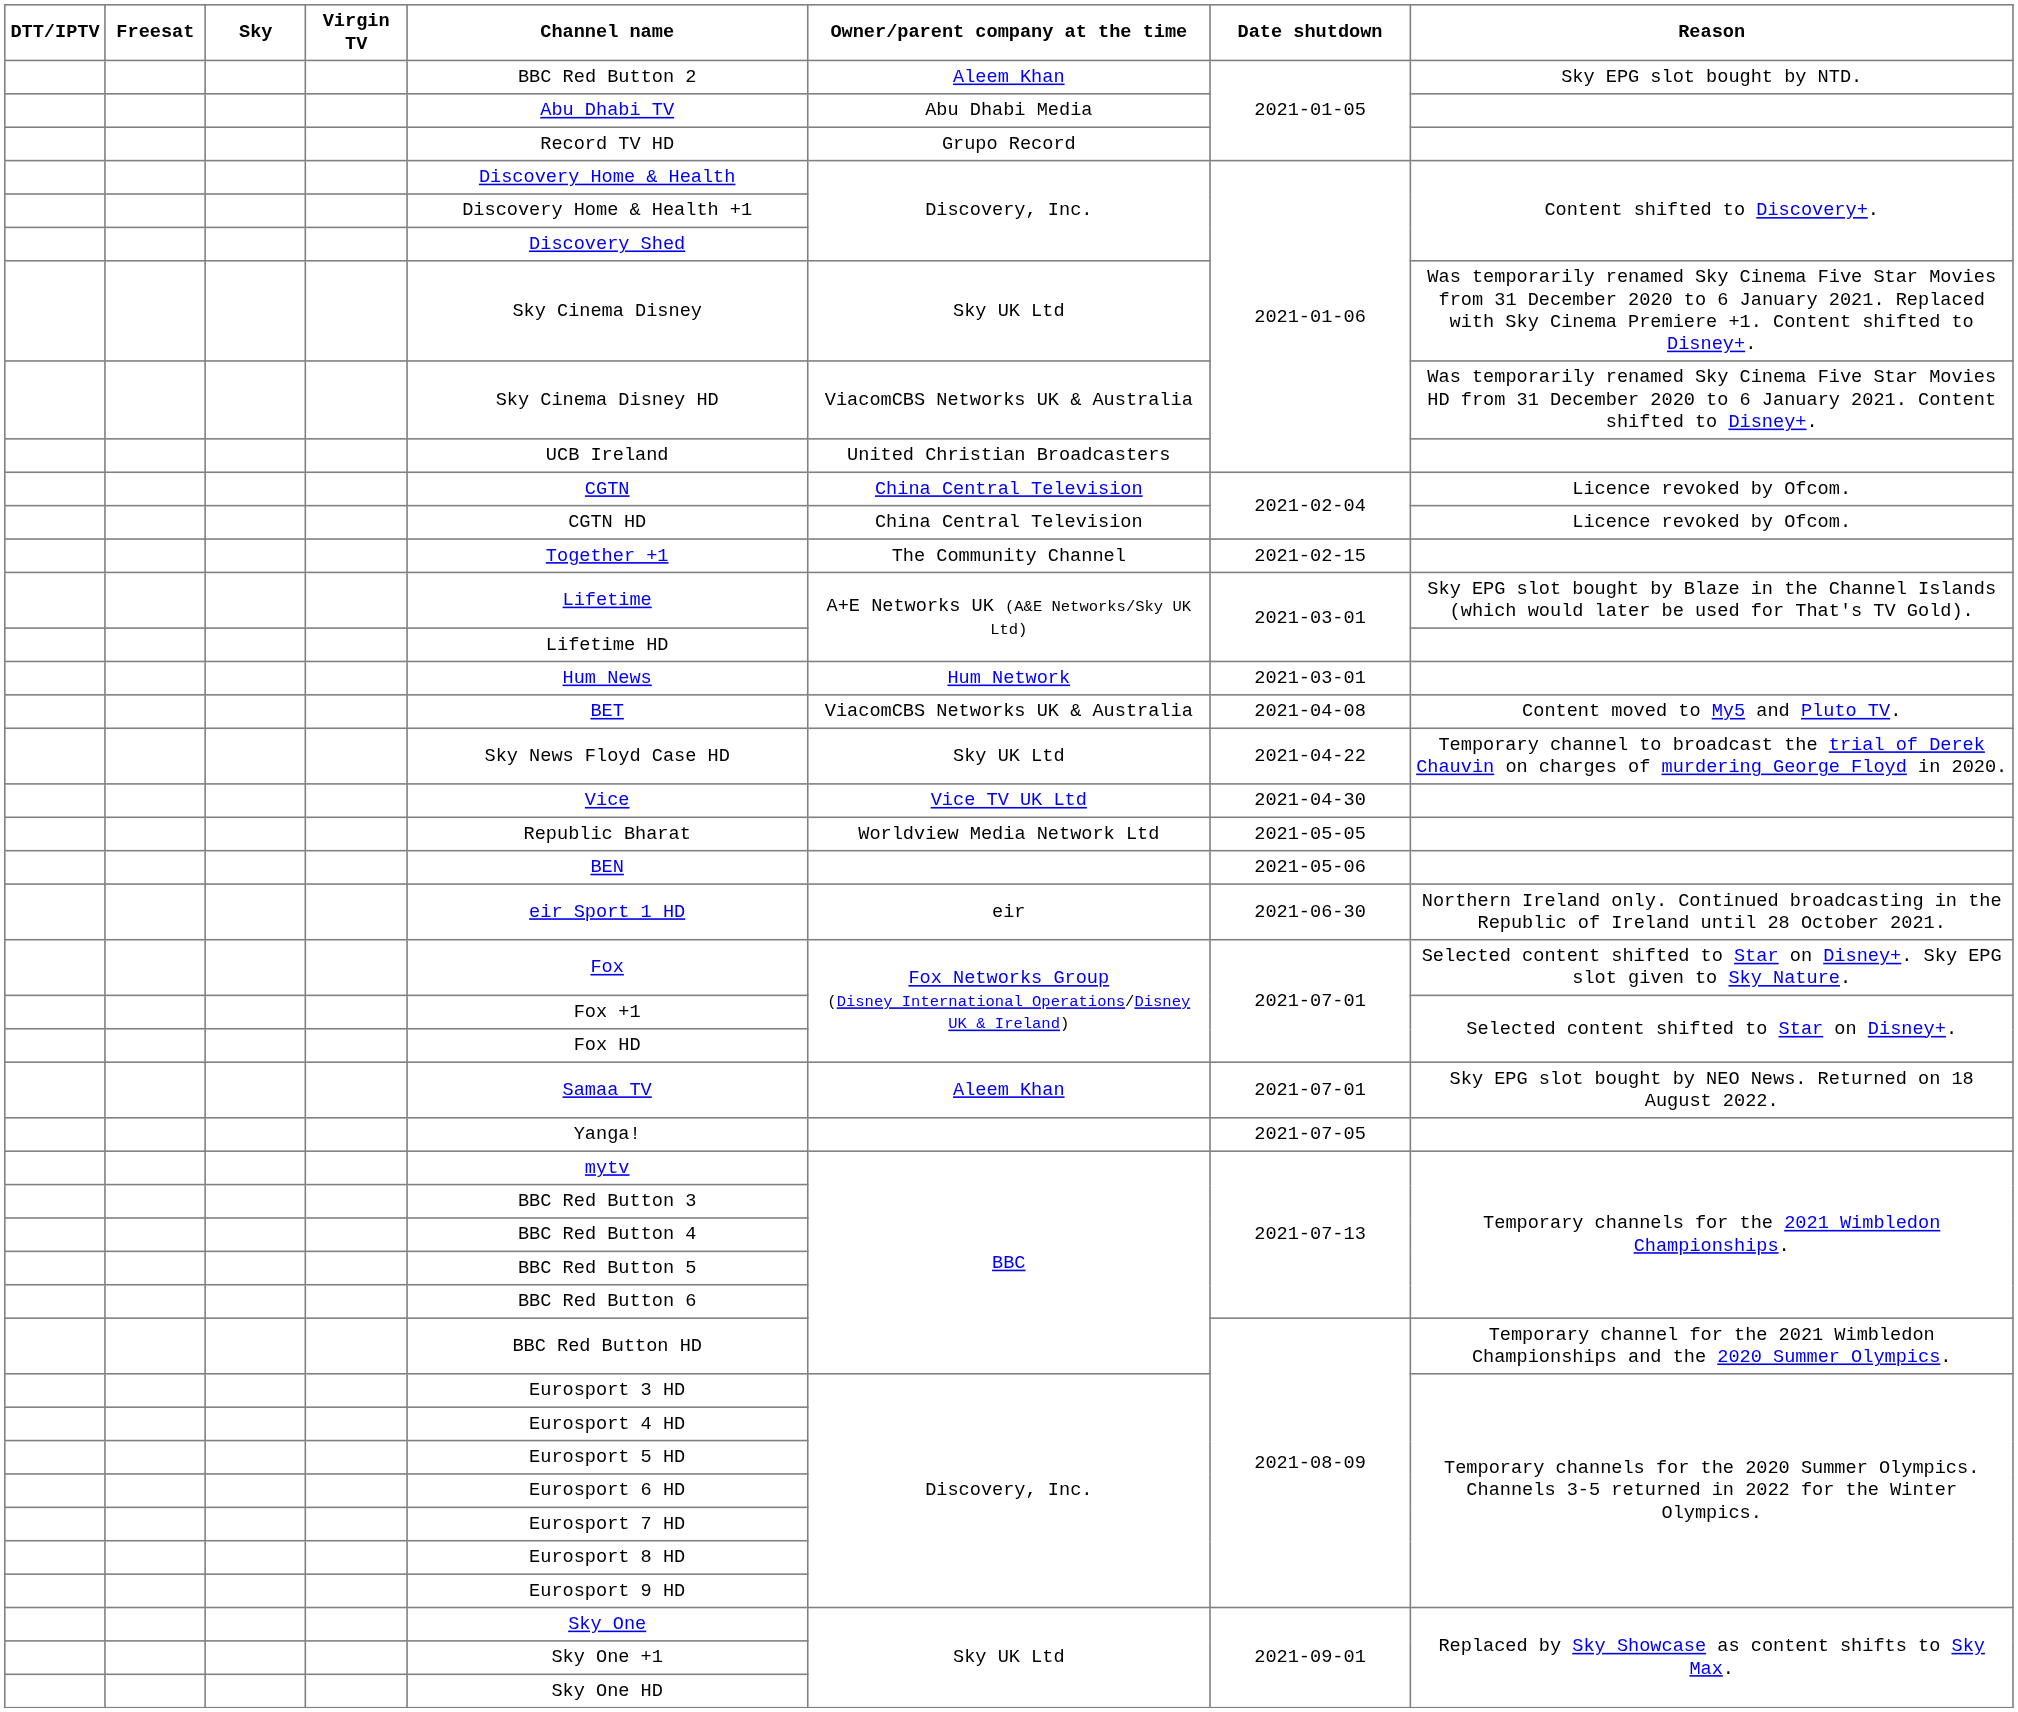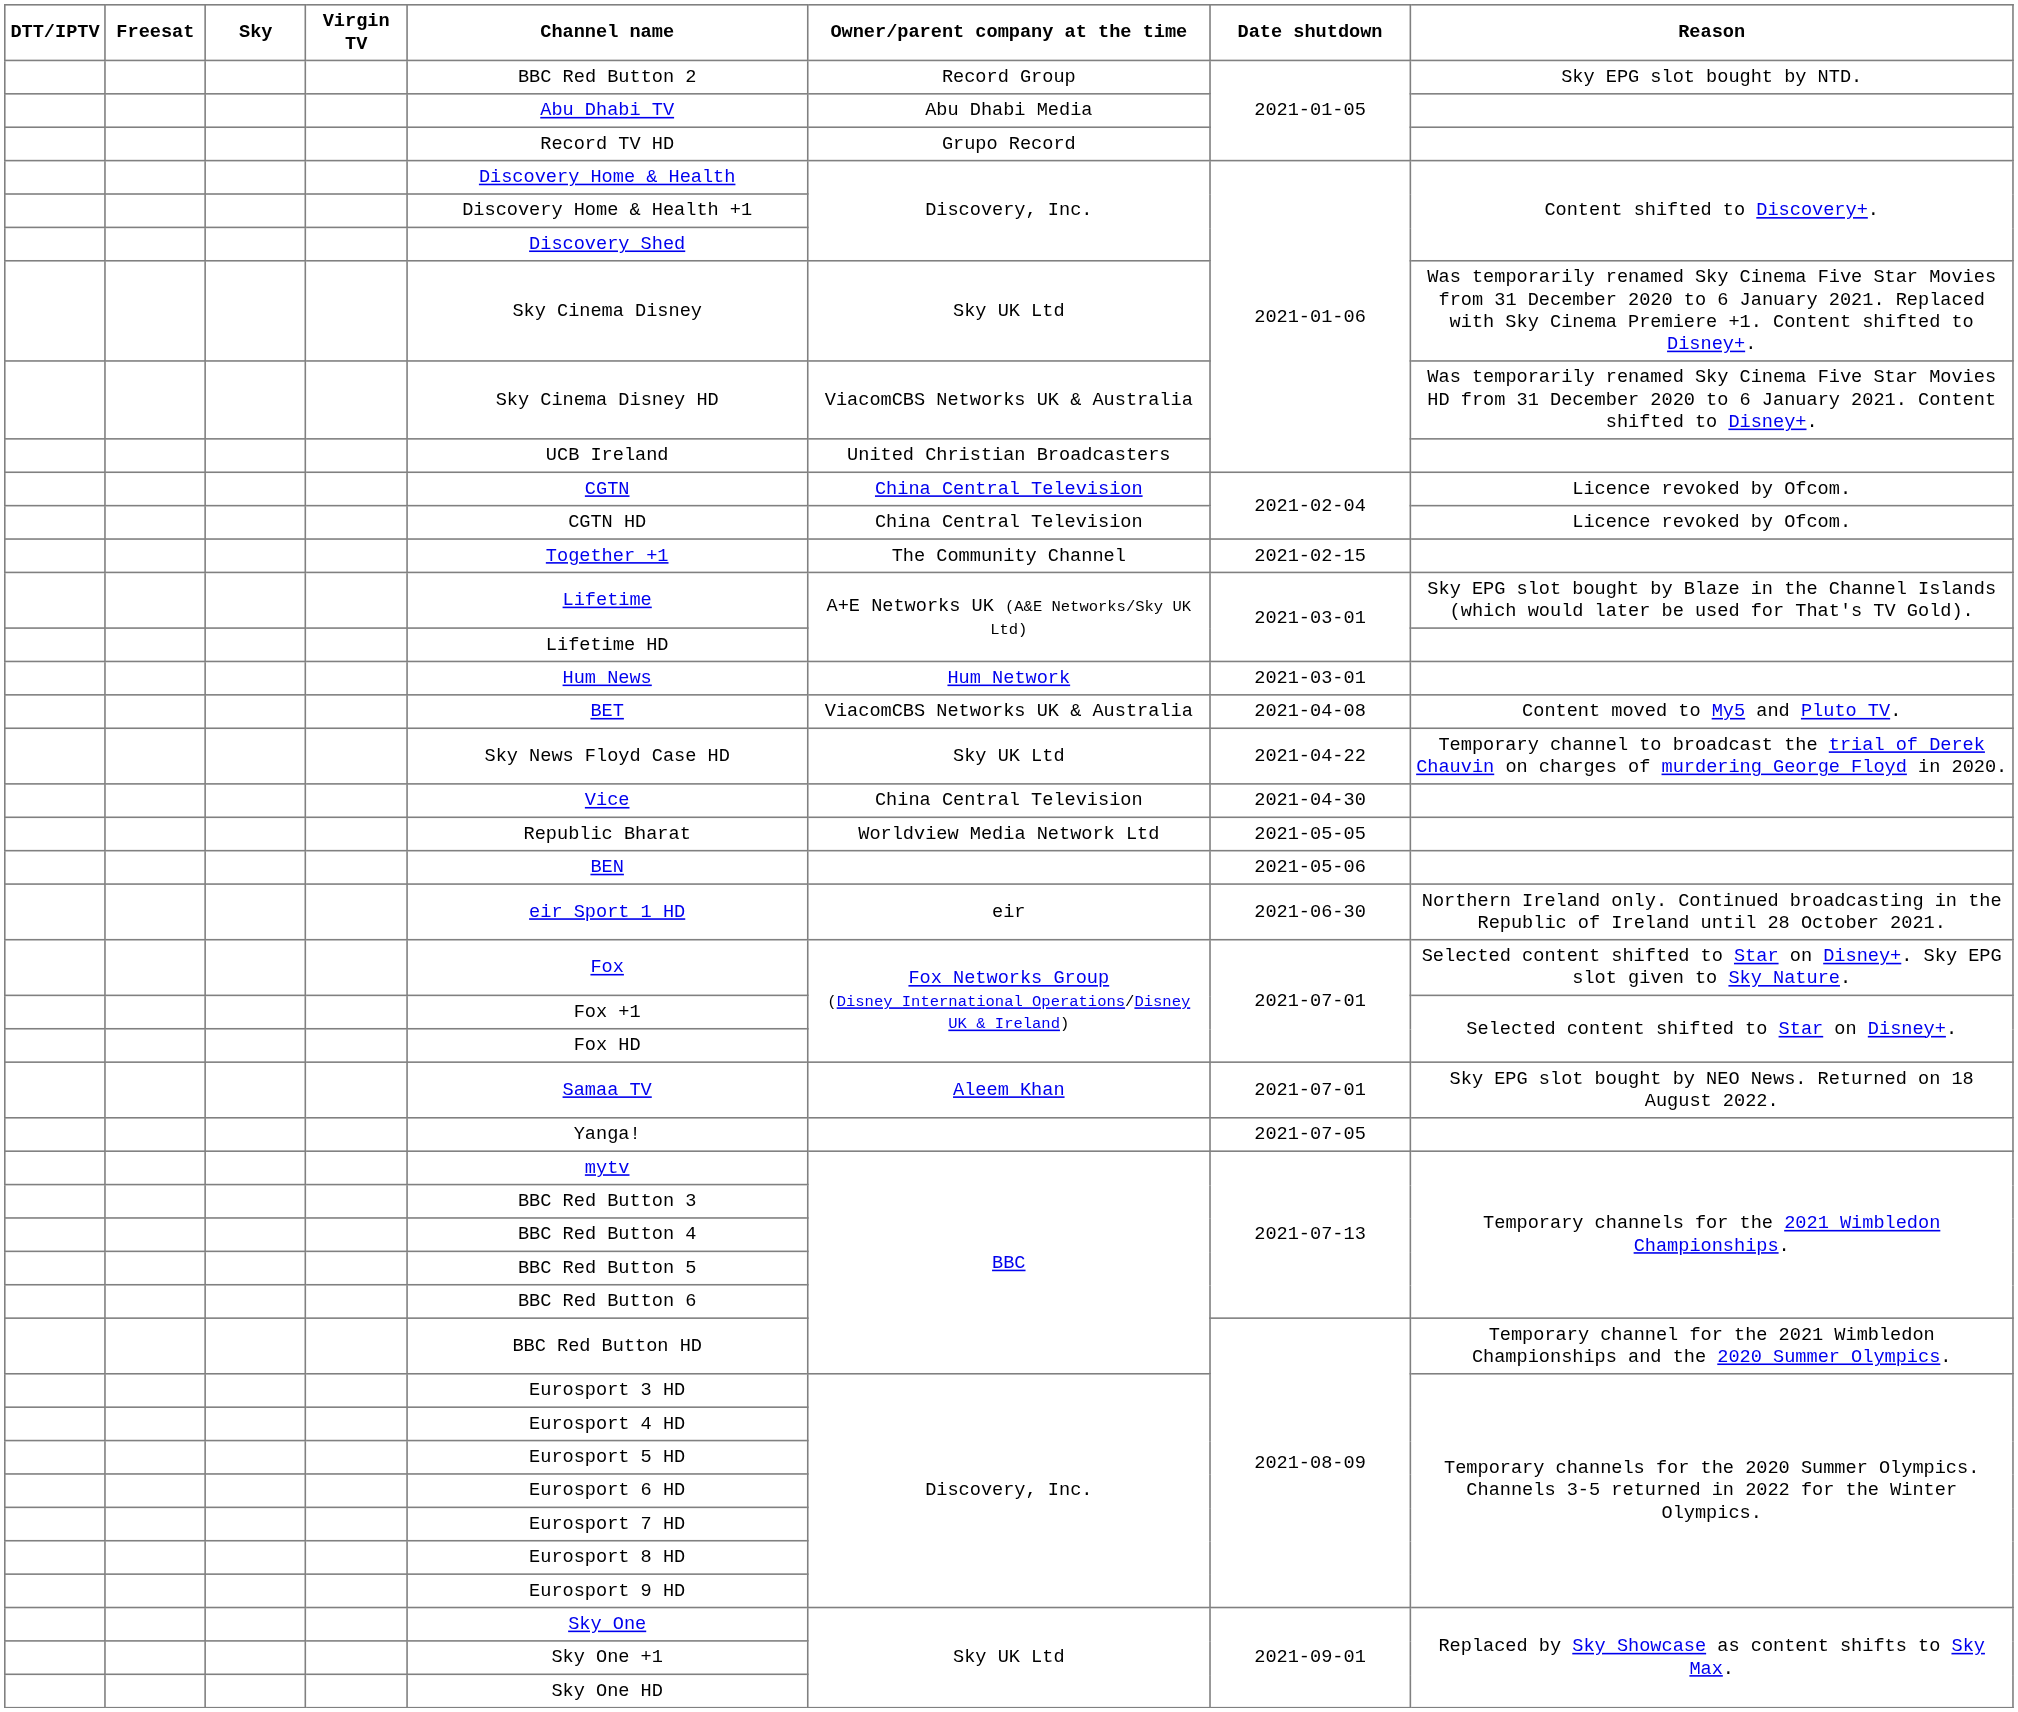(1009, 77) Aleem Khan -> (1009, 77) Record Group
(1009, 801) Vice TV UK Ltd -> (1009, 801) China Central Television
